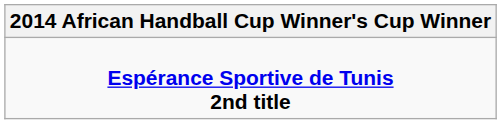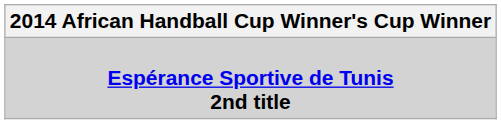(250, 89) no background -> (250, 89) lightgrey background
